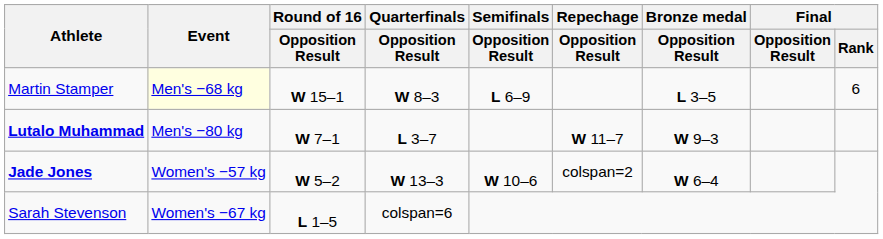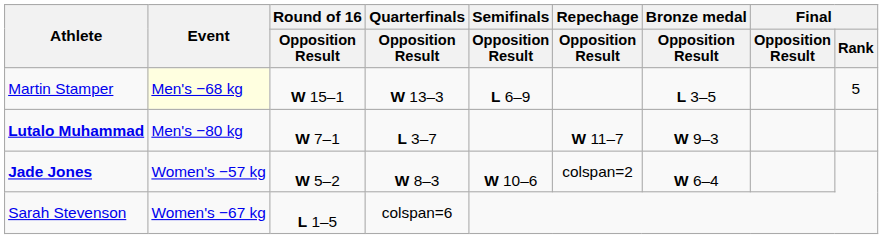(417, 98) W 8–3 -> (417, 98) W 13–3
(856, 89) 6 -> (856, 89) 5
(417, 181) W 13–3 -> (417, 181) W 8–3
